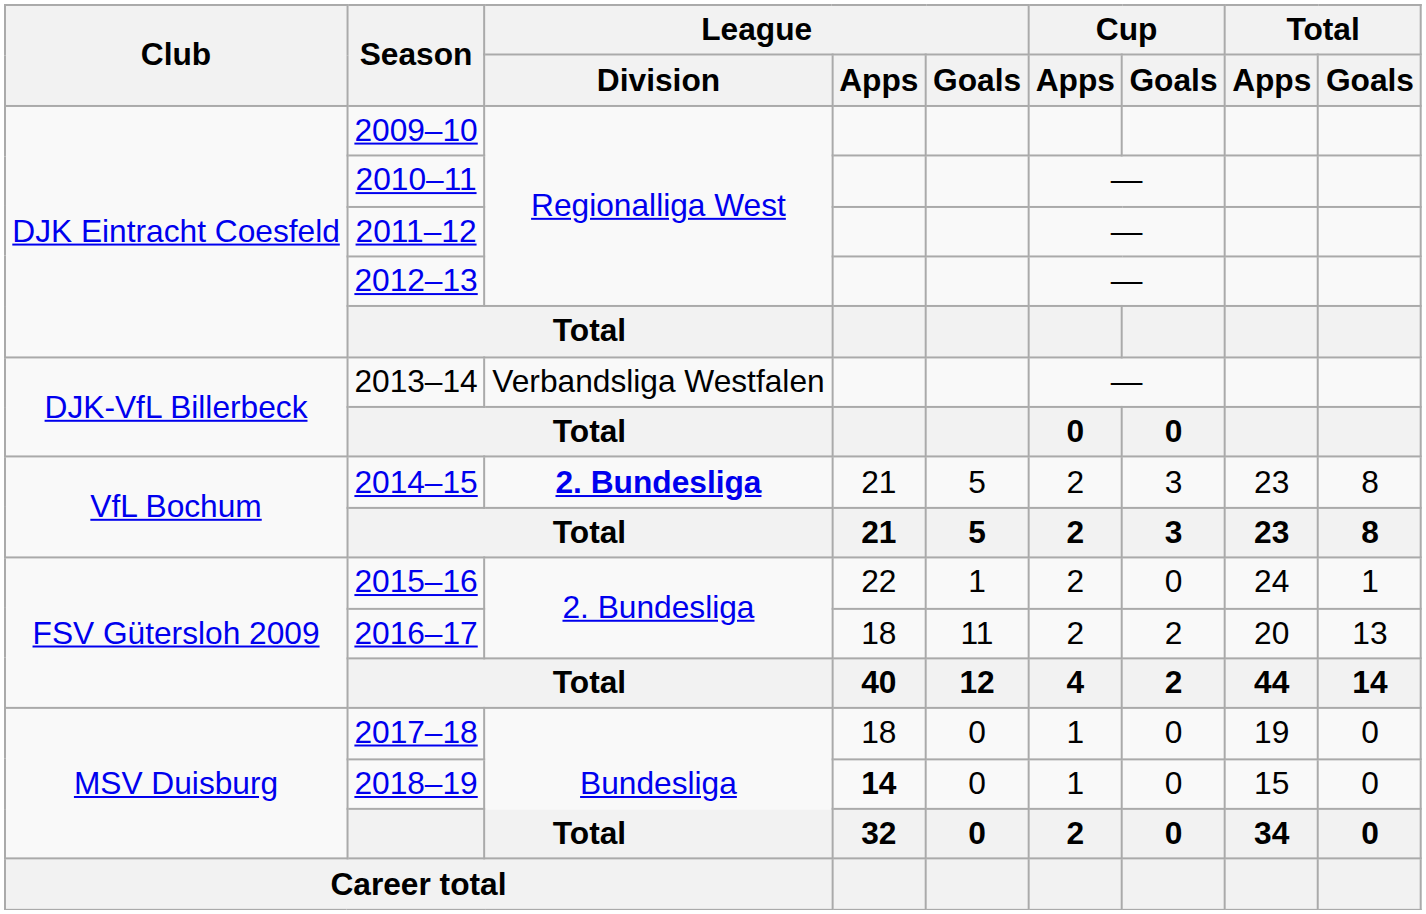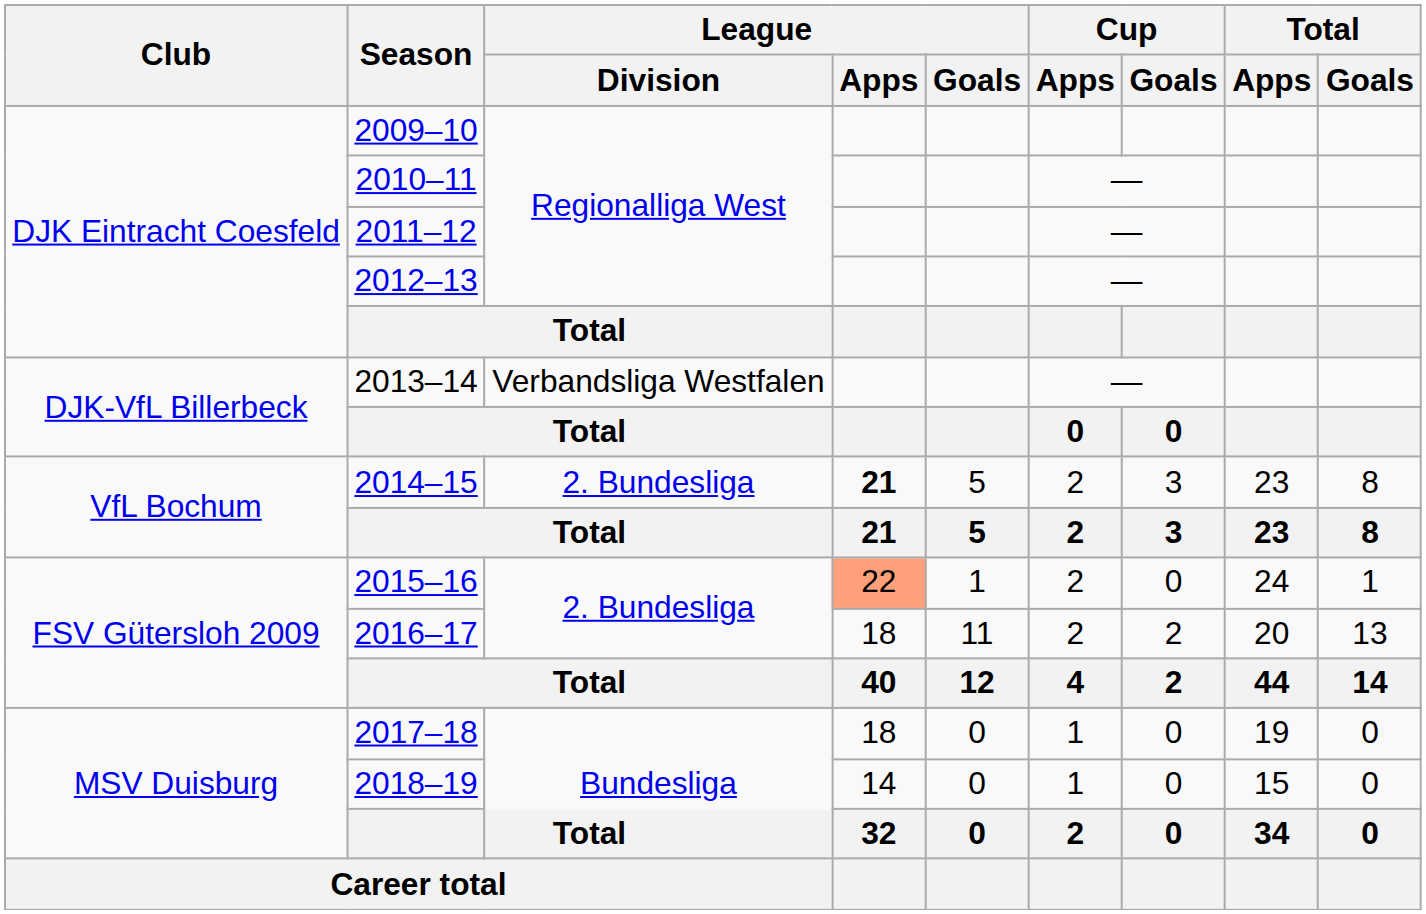(658, 481) bold -> (658, 481) normal
(879, 481) normal -> (879, 481) bold
(879, 582) no background -> (879, 582) lightsalmon background
(879, 783) bold -> (879, 783) normal
